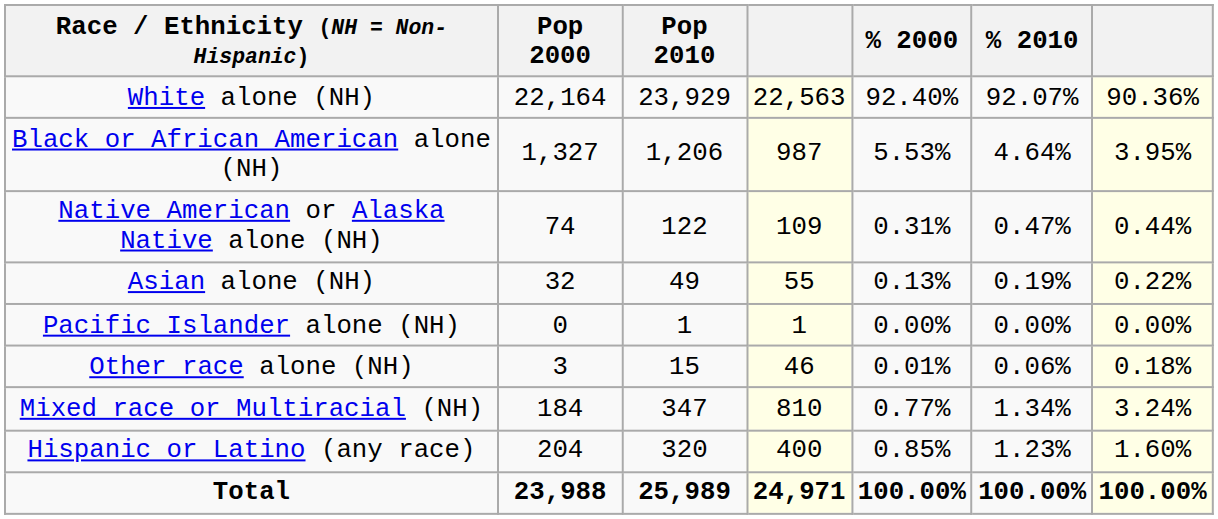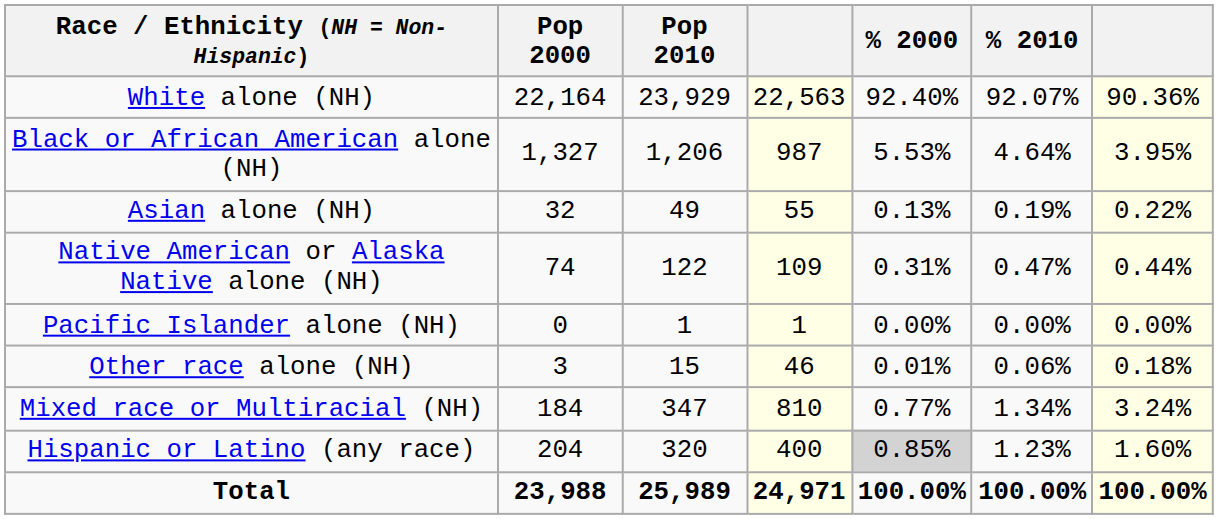rows swapped: (251, 226) <-> (251, 283)
(912, 451) no background -> (912, 451) lightgrey background
